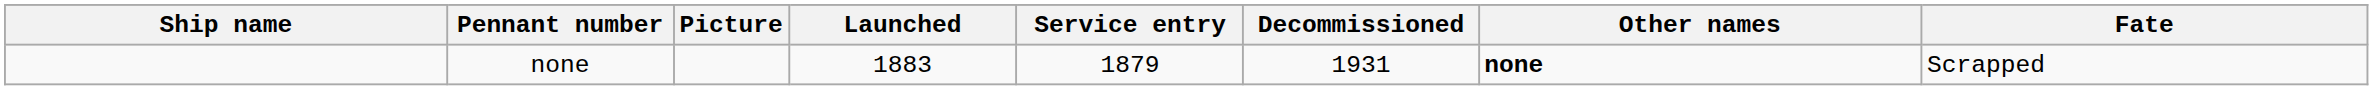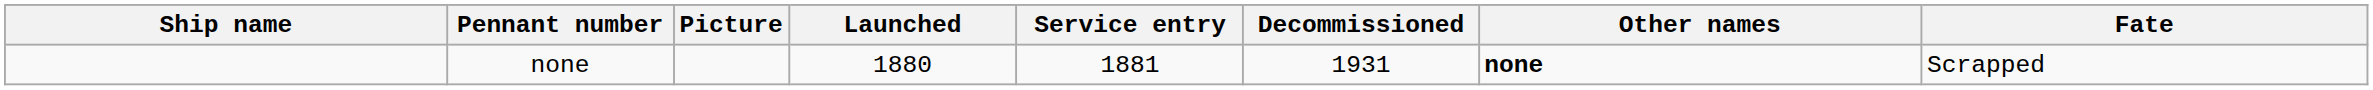(903, 65) 1883 -> (903, 65) 1880
(1130, 65) 1879 -> (1130, 65) 1881
